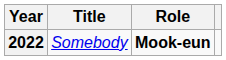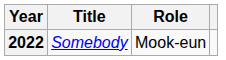(173, 42) bold -> (171, 42) normal
